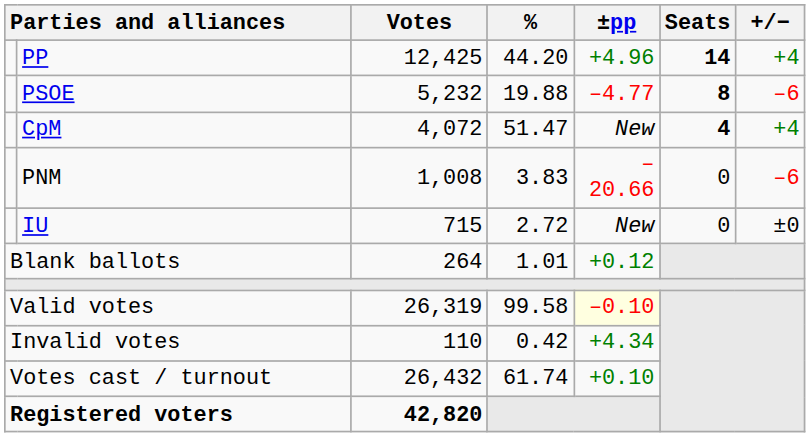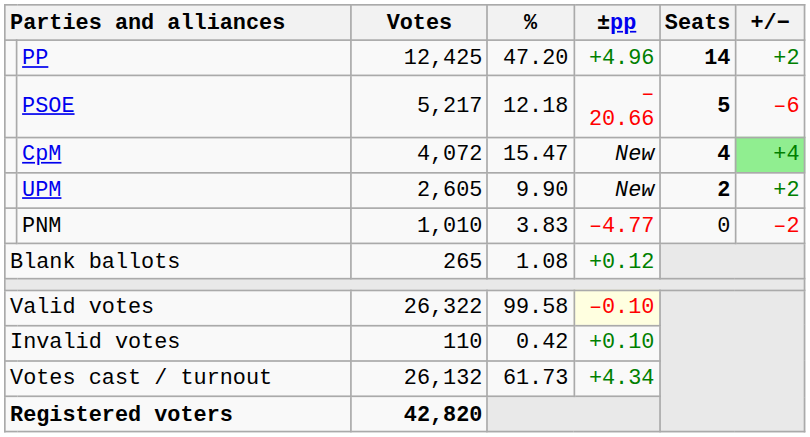(536, 58) 44.20 -> (536, 58) 47.20
(786, 58) +4 -> (786, 58) +2
(450, 94) 5,232 -> (450, 106) 5,217
(536, 94) 19.88 -> (536, 106) 12.18
(622, 94) –4.77 -> (622, 106) –20.66
(724, 94) 8 -> (724, 106) 5
(536, 129) 51.47 -> (536, 155) 15.47
(786, 129) no background -> (786, 155) lightgreen background
+ row: (42, 190)
(450, 178) 1,008 -> (450, 226) 1,010
(622, 178) –20.66 -> (622, 226) –4.77
(786, 178) –6 -> (786, 226) –2
- row: (35, 226)
(463, 261) 264 -> (463, 261) 265
(542, 261) 1.01 -> (542, 261) 1.08
(443, 307) 26,319 -> (443, 307) 26,322
(622, 343) +4.34 -> (622, 343) +0.10
(443, 379) 26,432 -> (443, 379) 26,132
(536, 379) 61.74 -> (536, 379) 61.73
(622, 379) +0.10 -> (622, 379) +4.34
